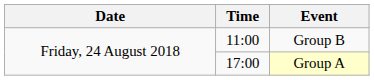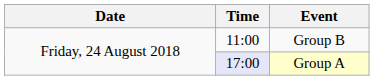(243, 63) no background -> (243, 63) lavender background
